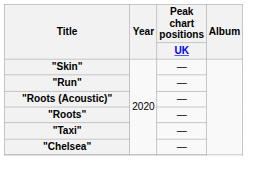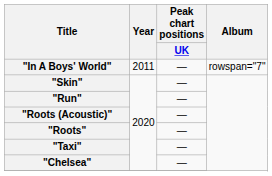+ row: (67, 67)
